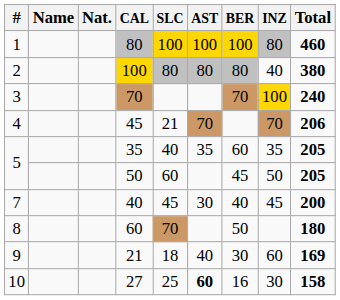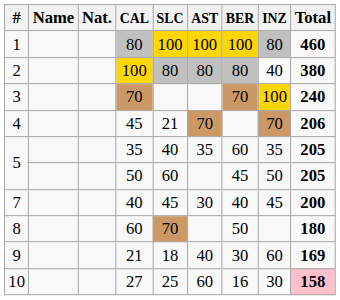(205, 281) bold -> (205, 281) normal
(313, 281) no background -> (313, 281) pink background
